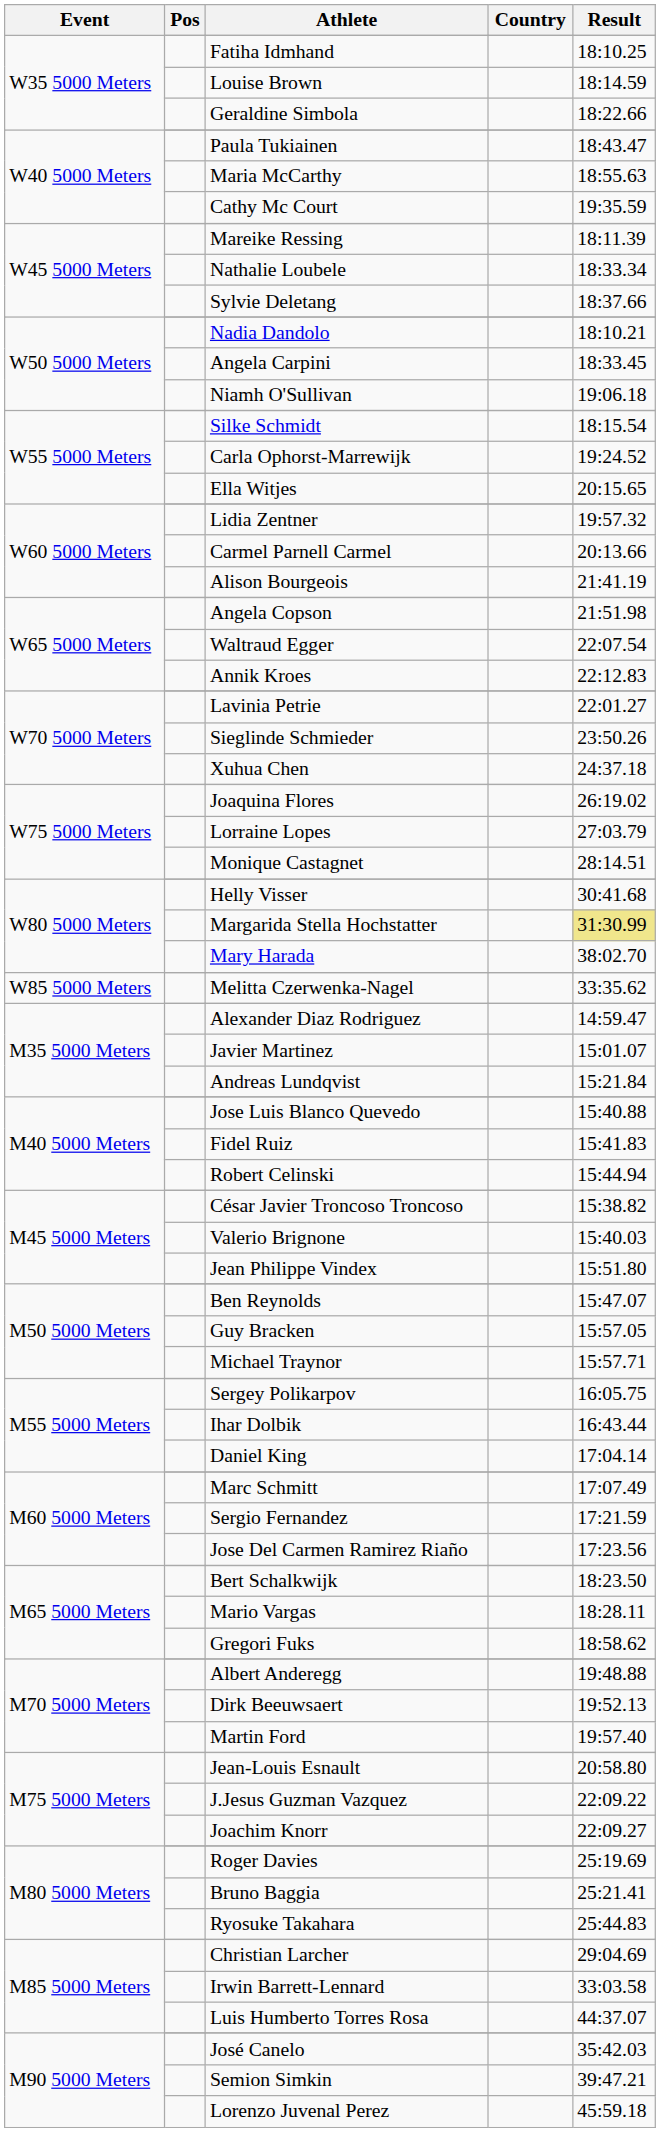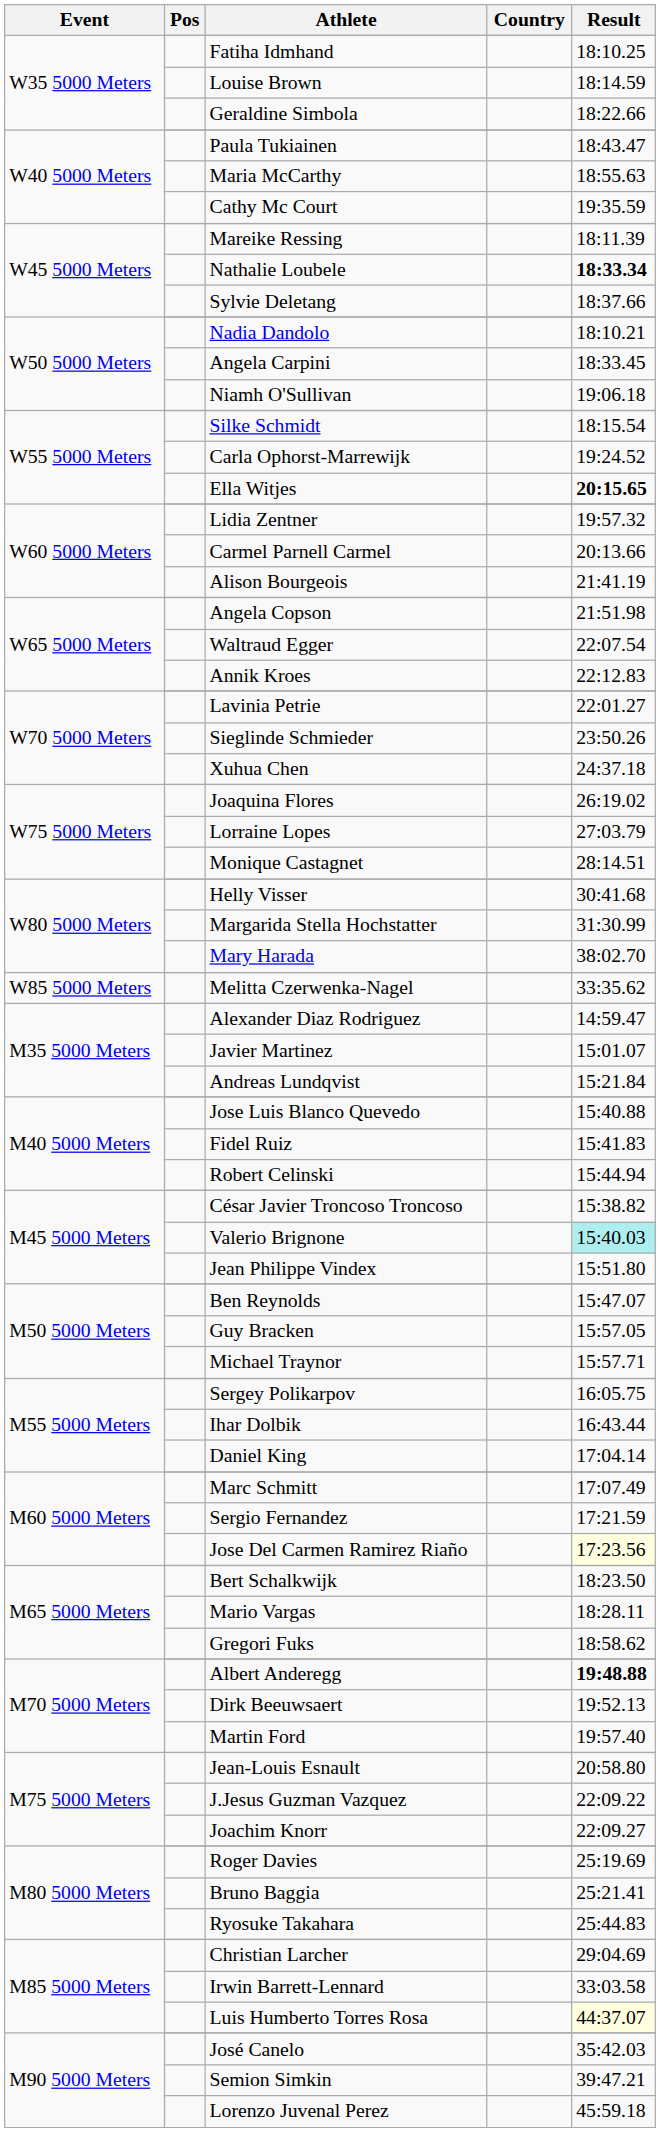(612, 269) normal -> (611, 269) bold
(612, 488) normal -> (611, 488) bold
(612, 925) khaki background -> (611, 925) no background
(612, 1237) no background -> (611, 1237) paleturquoise background
(612, 1549) no background -> (611, 1549) lightyellow background
(612, 1674) normal -> (611, 1674) bold
(612, 2017) no background -> (611, 2017) lightyellow background
